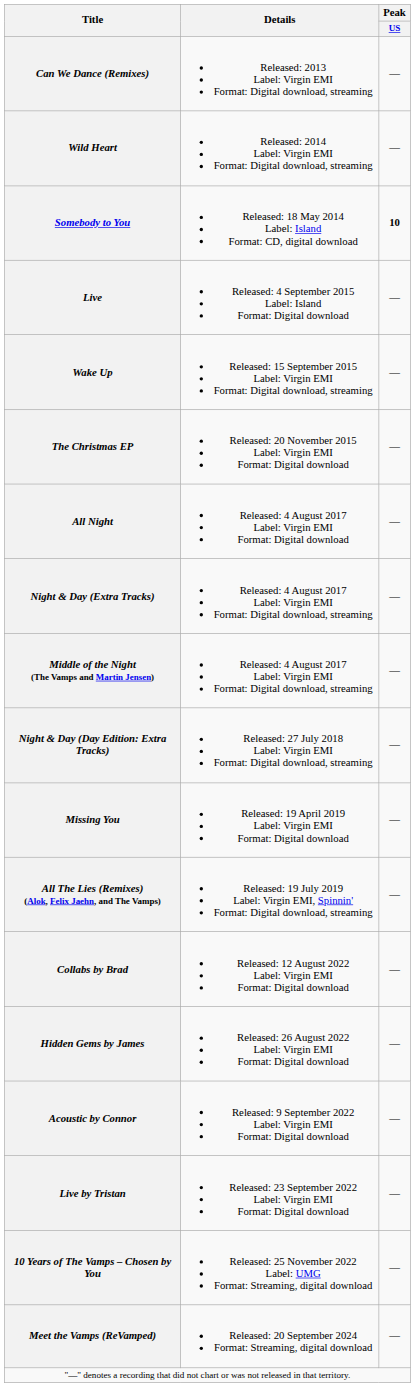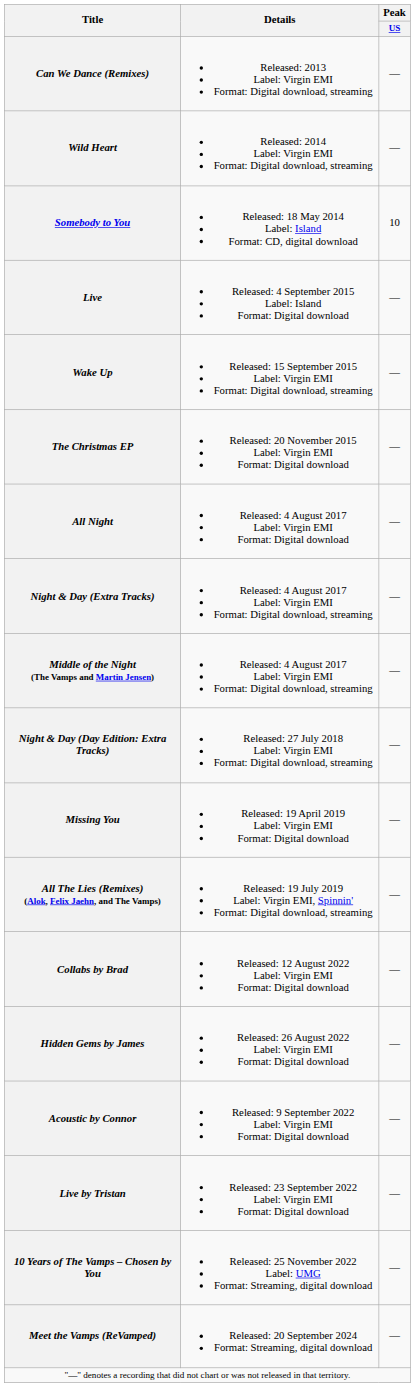(395, 223) bold -> (395, 223) normal
